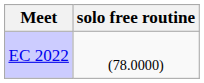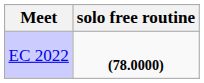(136, 65) normal -> (136, 64) bold
